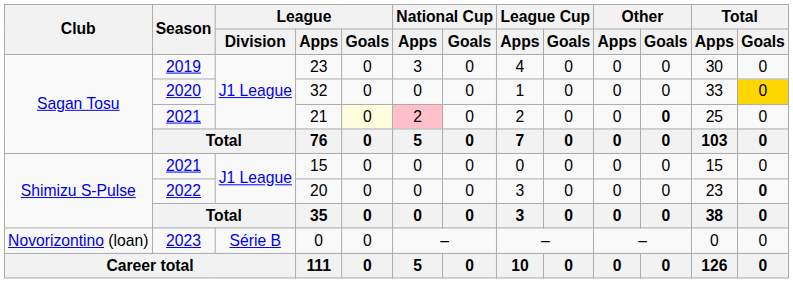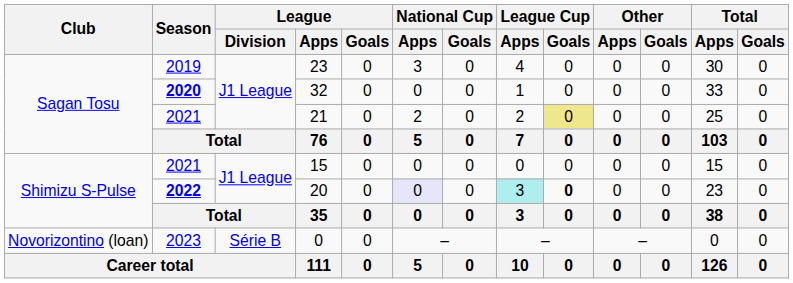(184, 91) normal -> (184, 91) bold
(763, 91) gold background -> (763, 91) no background
(367, 116) lightyellow background -> (367, 116) no background
(418, 116) pink background -> (418, 116) no background
(569, 116) no background -> (569, 116) khaki background
(666, 116) bold -> (666, 116) normal
(184, 191) normal -> (184, 191) bold
(418, 191) no background -> (418, 191) lavender background
(520, 191) no background -> (520, 191) paleturquoise background
(569, 191) normal -> (569, 191) bold
(763, 191) bold -> (763, 191) normal
